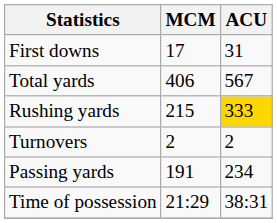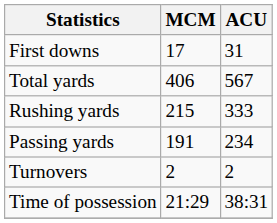(239, 111) gold background -> (239, 111) no background
rows swapped: (62, 171) <-> (48, 141)
